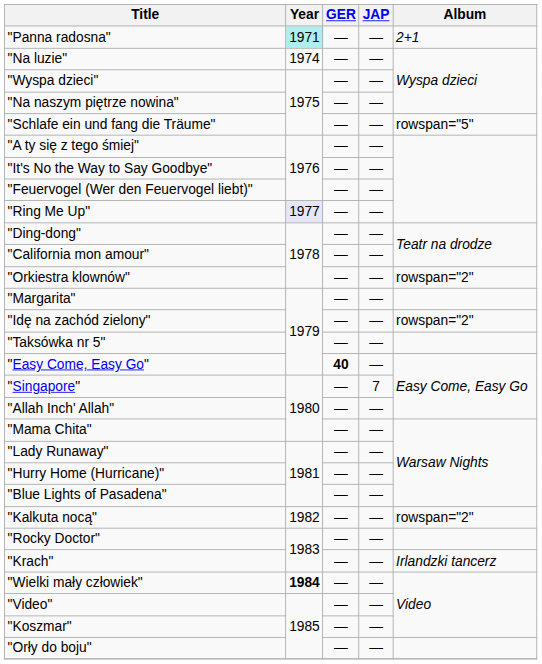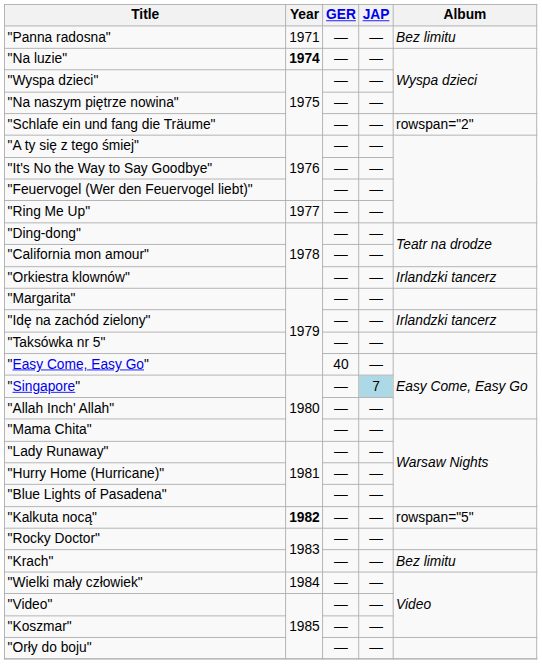(304, 37) paleturquoise background -> (304, 37) no background
(408, 37) 2+1 -> (426, 37) Bez limitu
(304, 59) normal -> (304, 59) bold
(435, 124) rowspan="5" -> (435, 124) rowspan="2"
(304, 211) lavender background -> (304, 211) no background
(435, 277) rowspan="2" -> (446, 277) Irlandzki tancerz
(435, 320) rowspan="2" -> (446, 320) Irlandzki tancerz
(341, 364) bold -> (341, 364) normal
(376, 386) no background -> (376, 386) lightblue background
(304, 517) normal -> (304, 517) bold
(435, 517) rowspan="2" -> (435, 517) rowspan="5"
(446, 560) Irlandzki tancerz -> (426, 560) Bez limitu
(304, 582) bold -> (304, 582) normal
